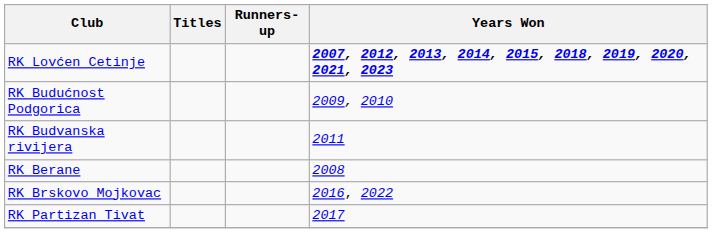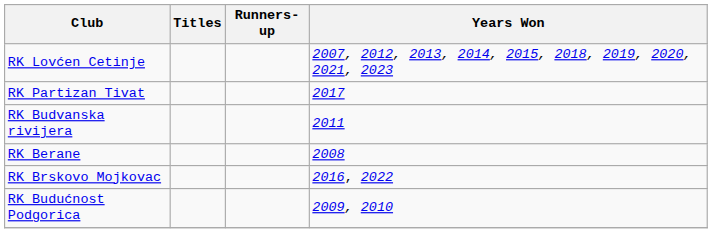(502, 62) bold -> (502, 62) normal
rows swapped: (56, 101) <-> (76, 216)
